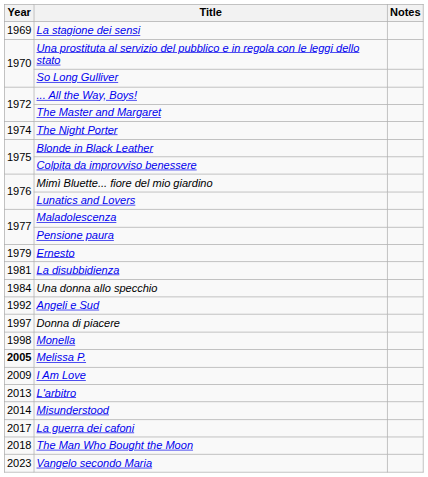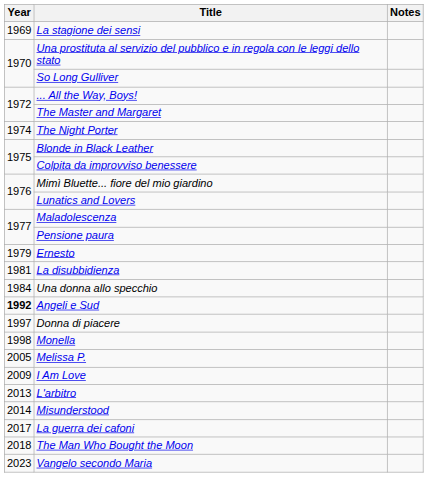(19, 305) normal -> (19, 305) bold
(19, 358) bold -> (19, 358) normal
